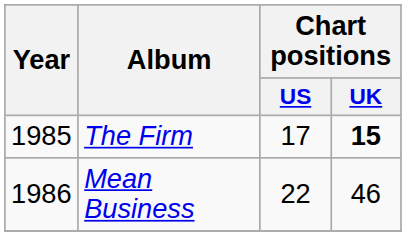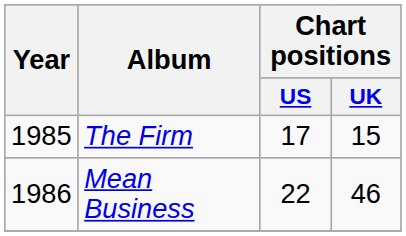(366, 136) bold -> (366, 136) normal
